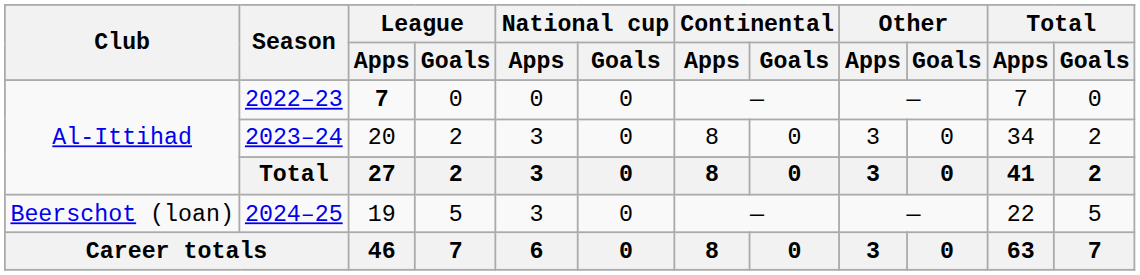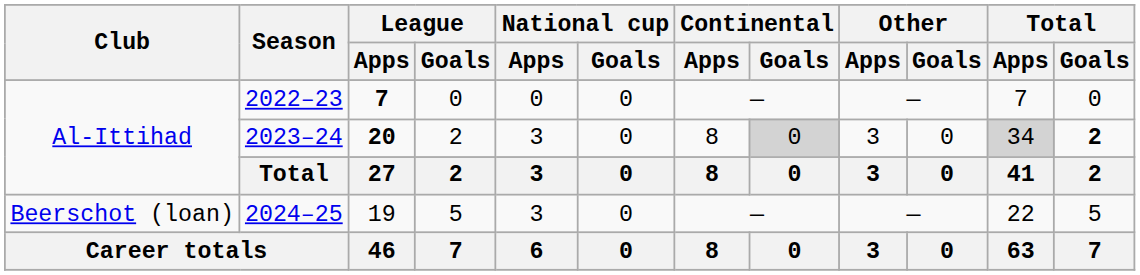(382, 138) normal -> (382, 138) bold
(794, 138) no background -> (794, 138) lightgrey background
(1021, 138) no background -> (1021, 138) lightgrey background
(1095, 138) normal -> (1095, 138) bold
